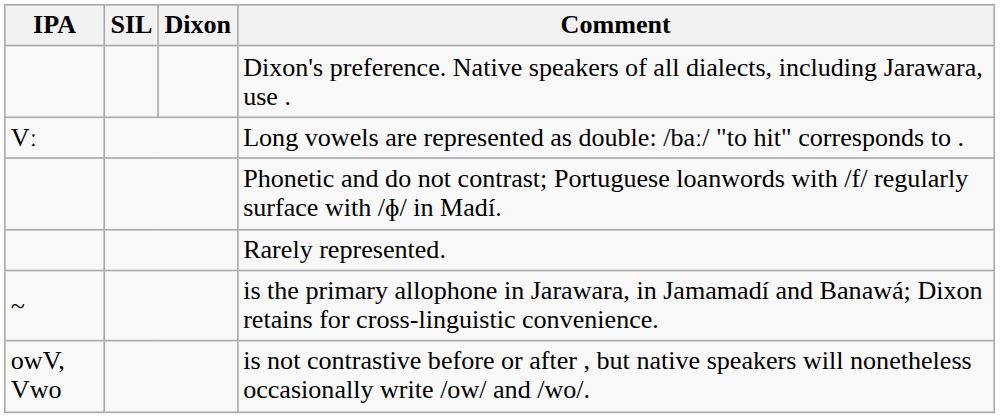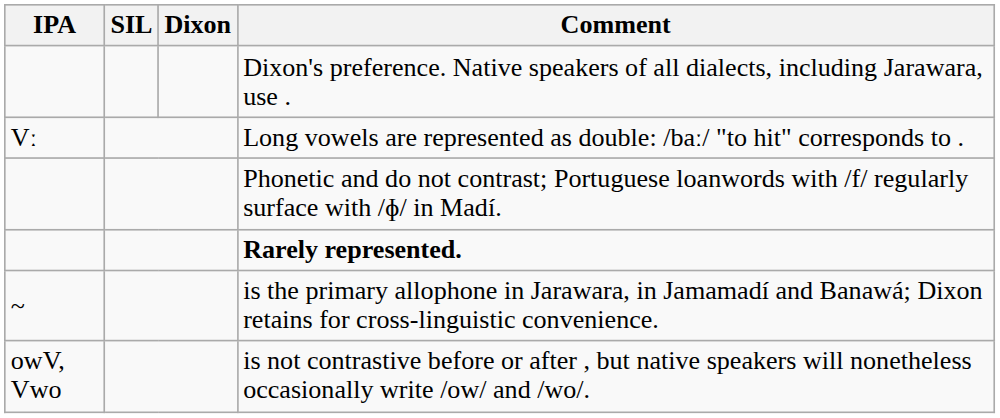(345, 249) normal -> (353, 249) bold
